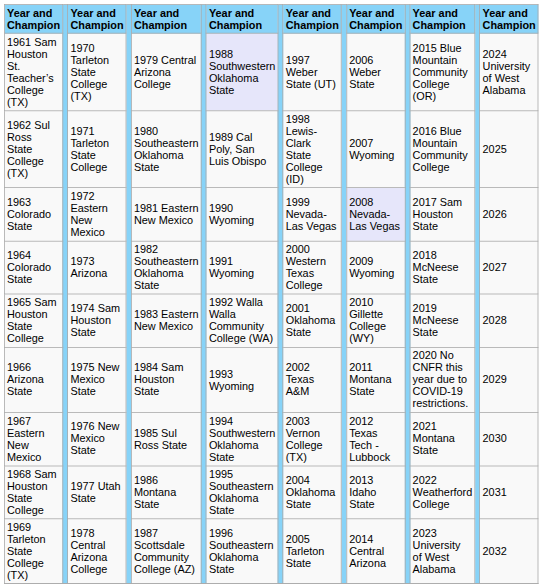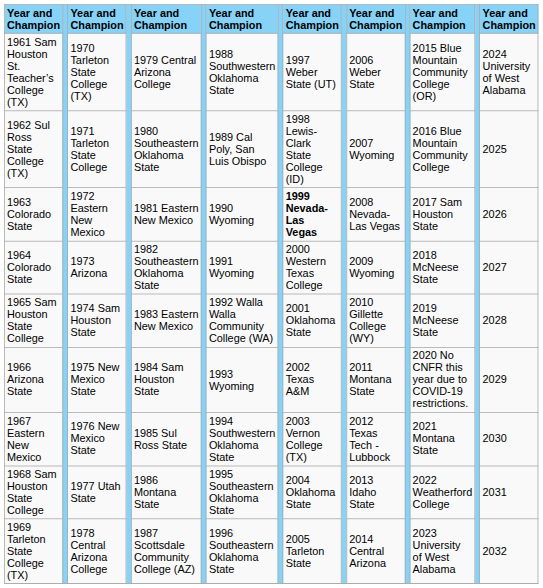(242, 72) lavender background -> (242, 72) no background
(311, 214) normal -> (307, 214) bold
(375, 214) lavender background -> (375, 214) no background
